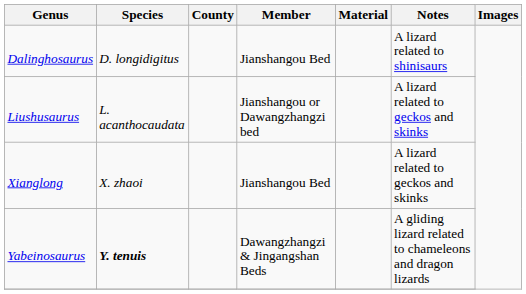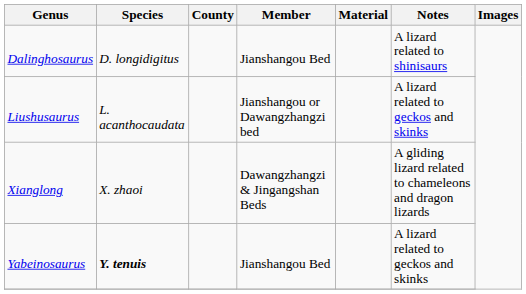(285, 182) Jianshangou Bed -> (283, 190) Dawangzhangzi & Jingangshan Beds
(424, 175) A lizard related to geckos and skinks -> (432, 182) A gliding lizard related to chameleons and dragon lizards
(283, 256) Dawangzhangzi & Jingangshan Beds -> (285, 263) Jianshangou Bed
(432, 248) A gliding lizard related to chameleons and dragon lizards -> (424, 256) A lizard related to geckos and skinks
